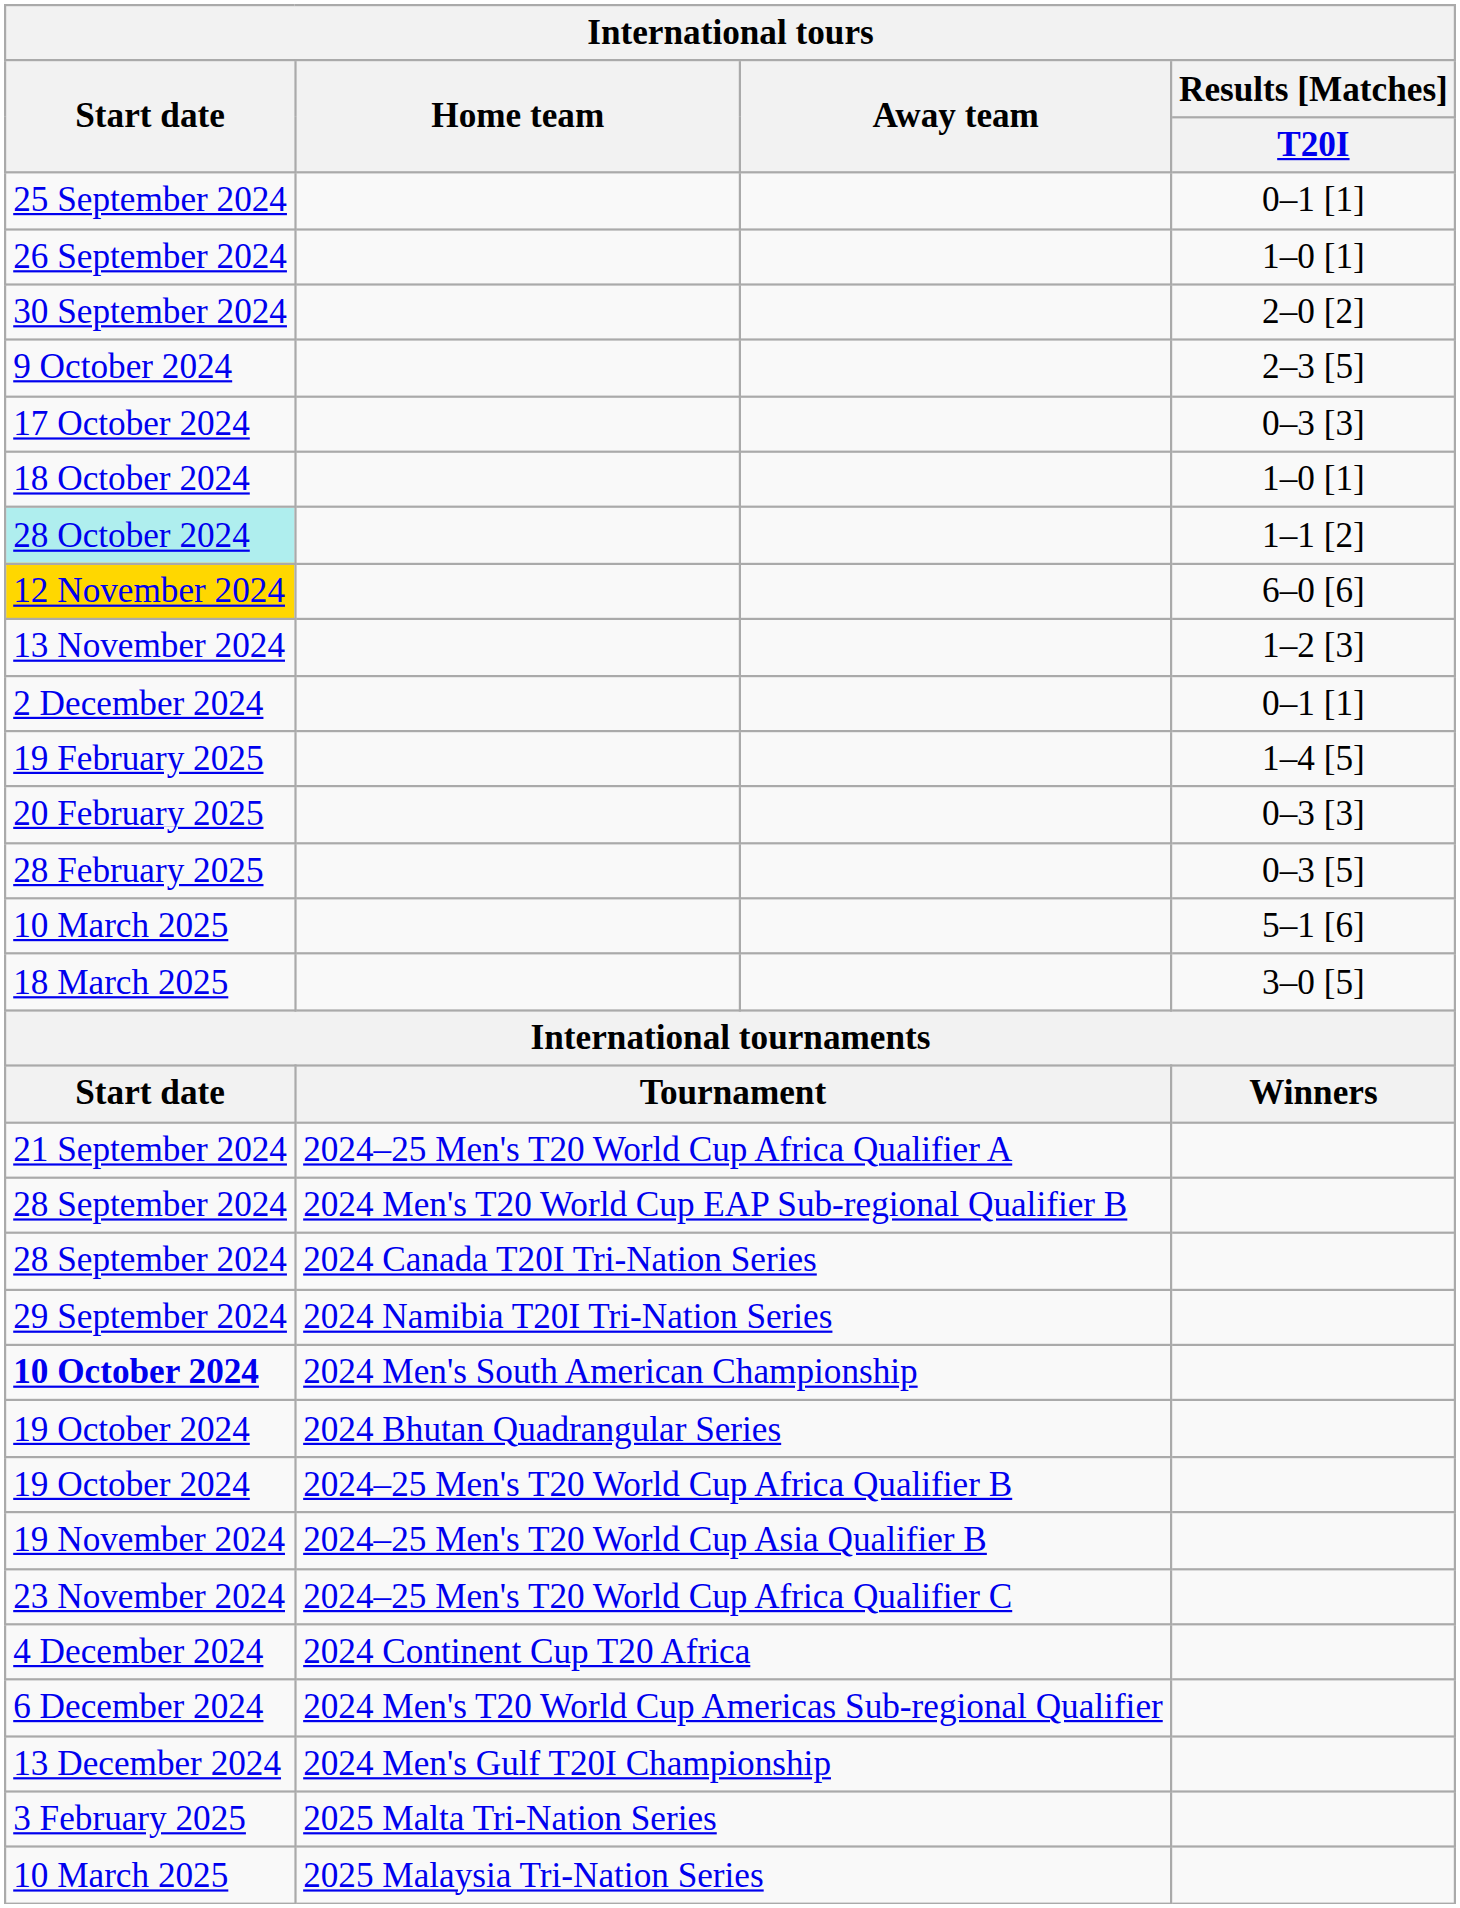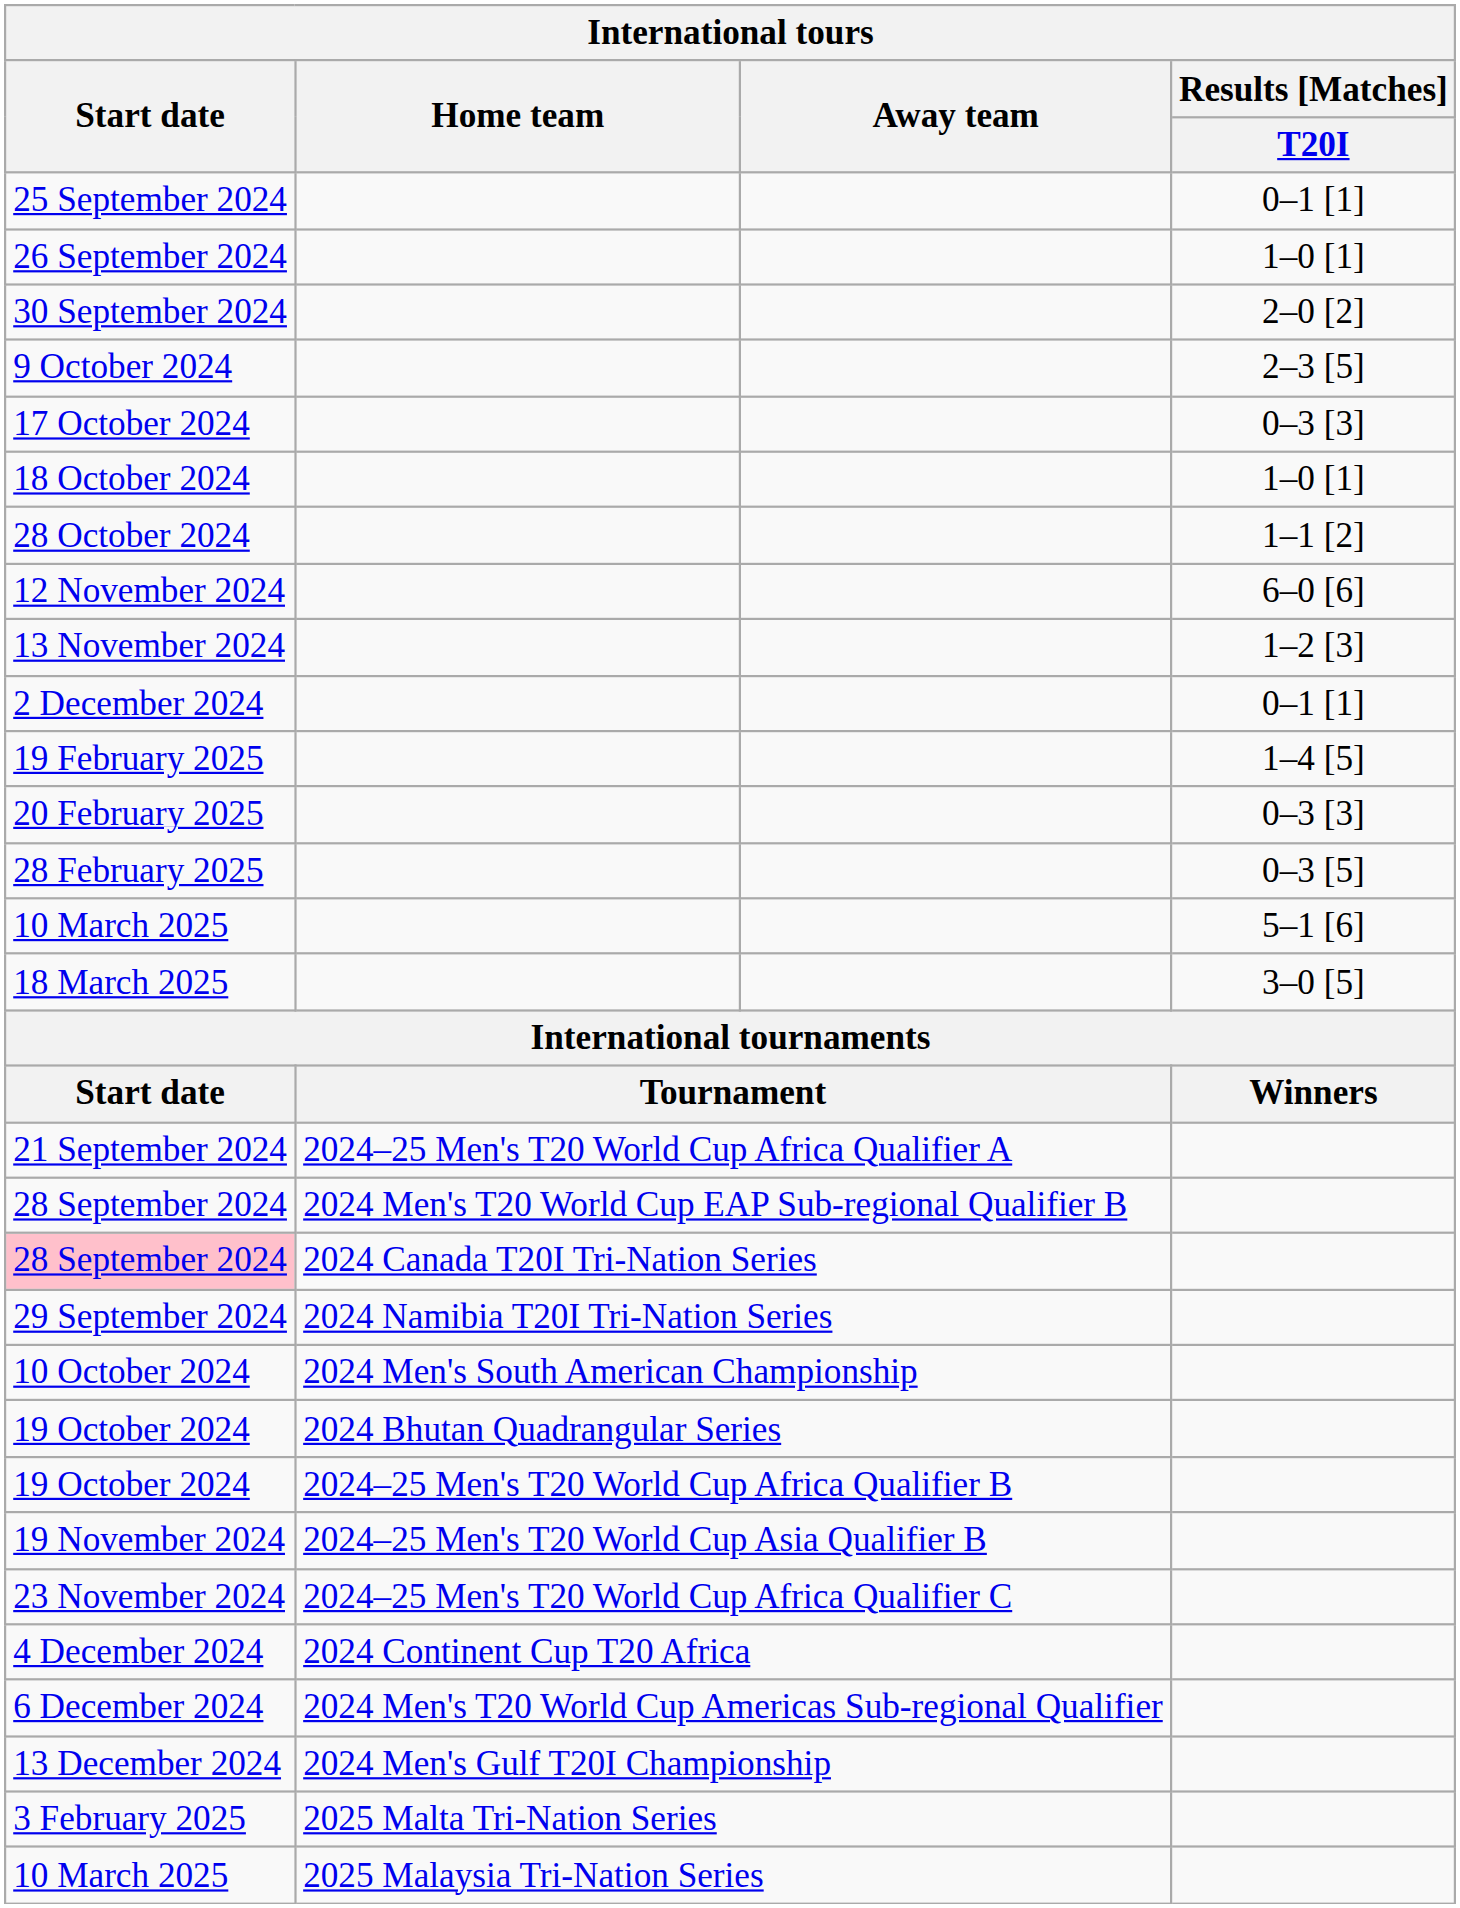(131, 534) paleturquoise background -> (131, 534) no background
(149, 590) gold background -> (149, 590) no background
(150, 1260) no background -> (150, 1260) pink background
(136, 1372) bold -> (131, 1372) normal
